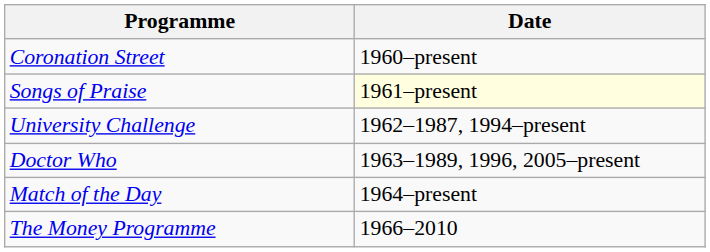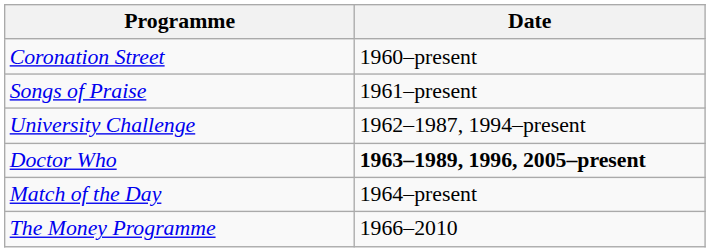(418, 90) lightyellow background -> (418, 90) no background
(500, 159) normal -> (503, 159) bold
